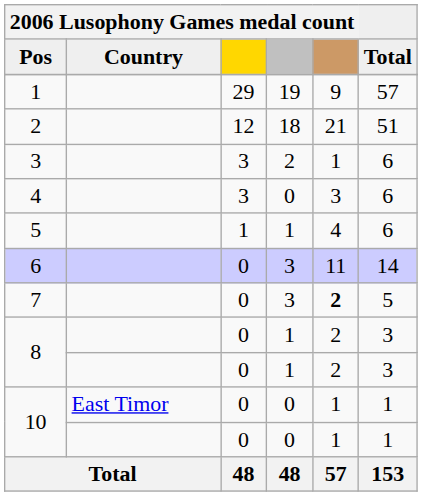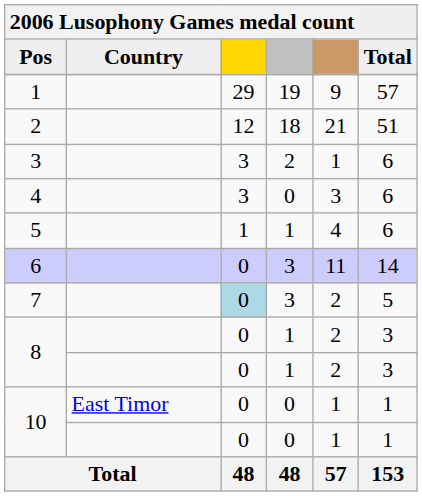(244, 299) no background -> (244, 299) lightblue background
(336, 299) bold -> (336, 299) normal
